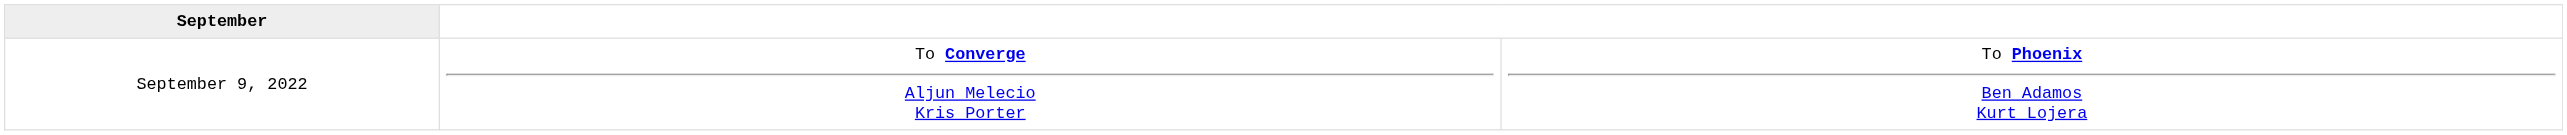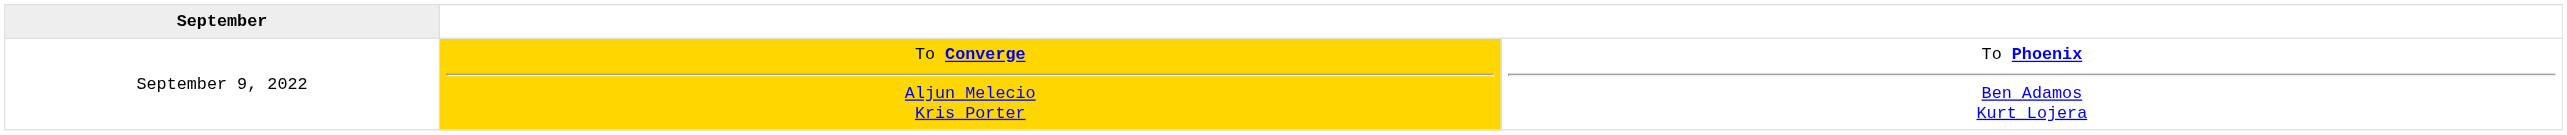(970, 84) no background -> (970, 84) gold background
